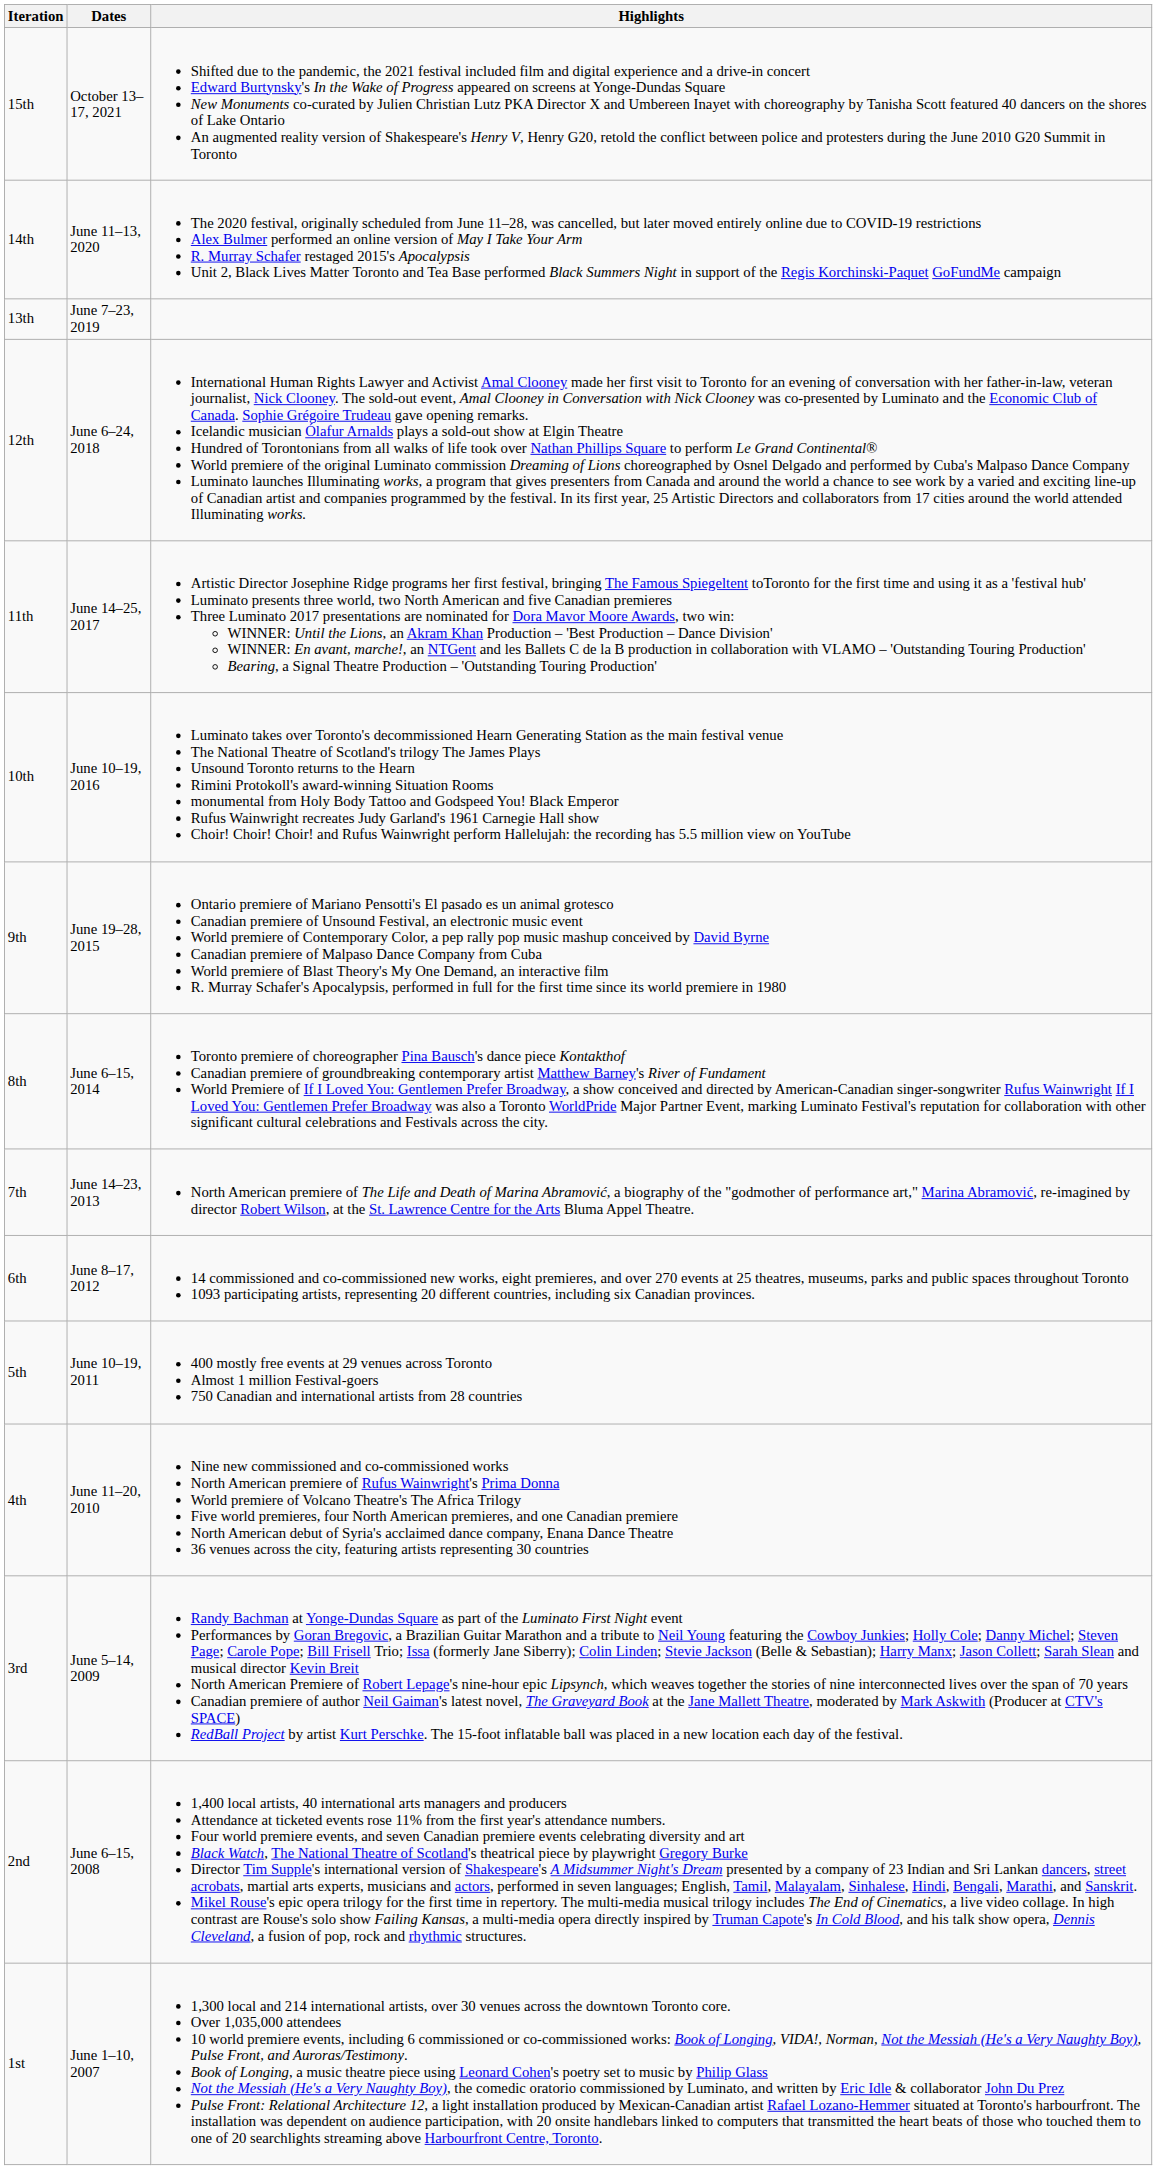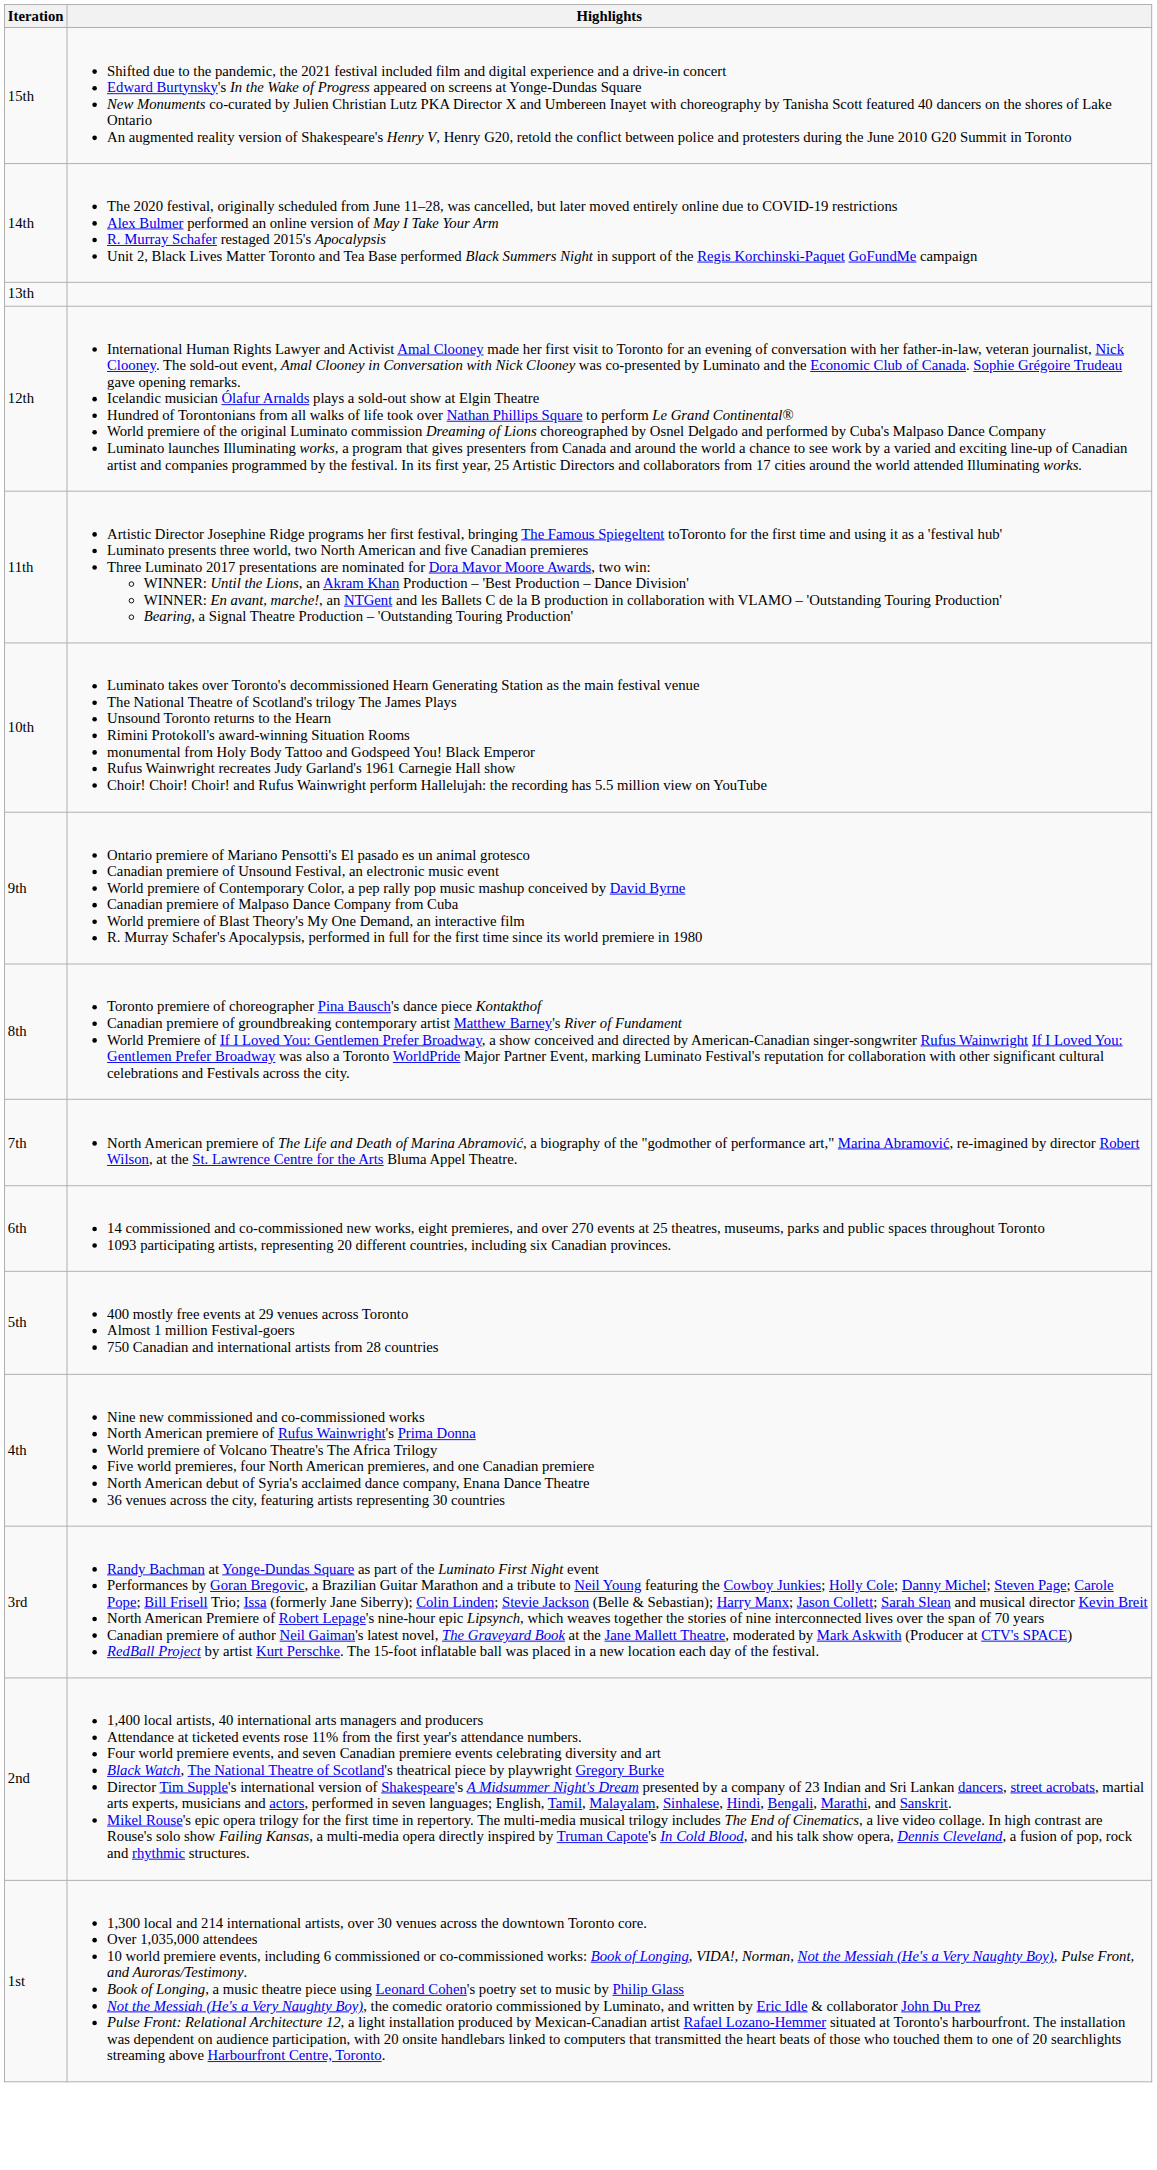- column: (109, 16)
